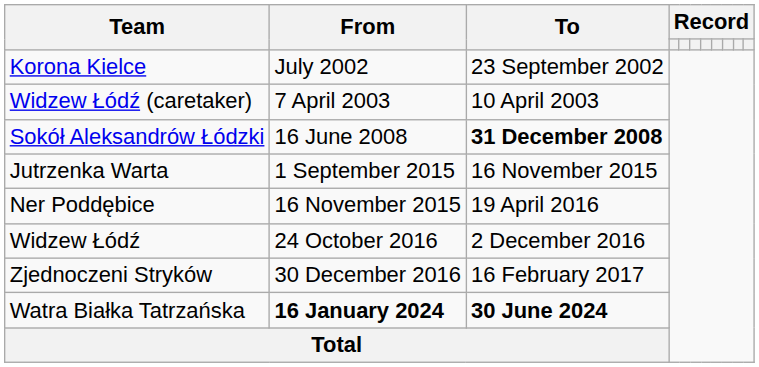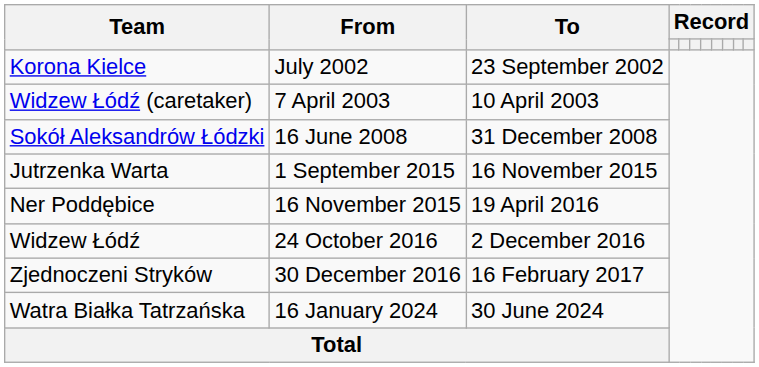(567, 136) bold -> (564, 136) normal
(359, 310) bold -> (356, 310) normal
(539, 310) bold -> (537, 310) normal
